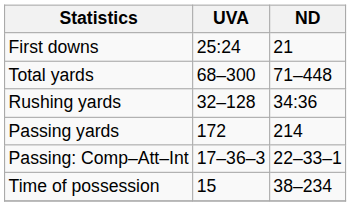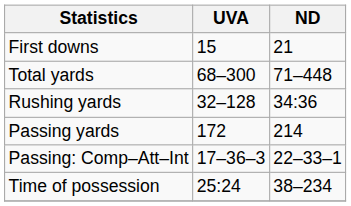(219, 46) 25:24 -> (207, 46) 15
(207, 186) 15 -> (219, 186) 25:24
